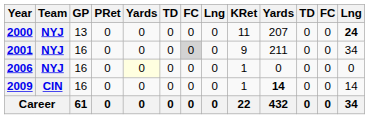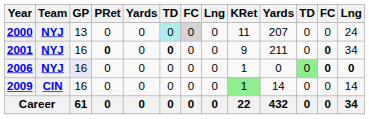(170, 31) no background -> (170, 31) paleturquoise background
(191, 31) no background -> (191, 31) lightgrey background
(351, 31) bold -> (351, 31) normal
(108, 50) normal -> (108, 50) bold
(170, 50) normal -> (170, 50) bold
(191, 50) lightgrey background -> (191, 50) no background
(328, 50) normal -> (328, 50) bold
(81, 68) no background -> (81, 68) lavender background
(142, 68) lightyellow background -> (142, 68) no background
(307, 68) no background -> (307, 68) lightgreen background
(328, 68) normal -> (328, 68) bold
(351, 68) normal -> (351, 68) bold
(244, 86) no background -> (244, 86) lightgreen background
(278, 86) bold -> (278, 86) normal
